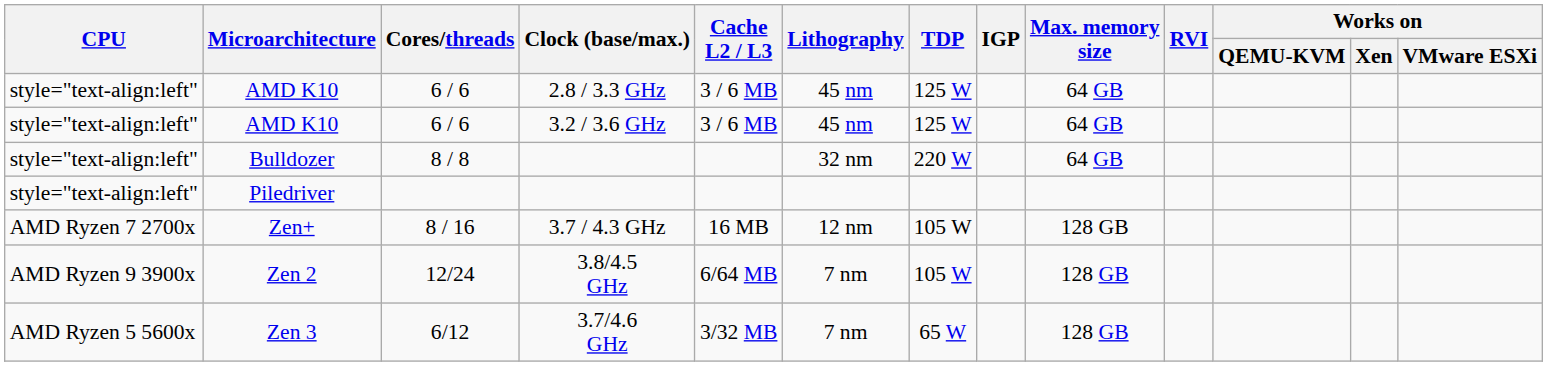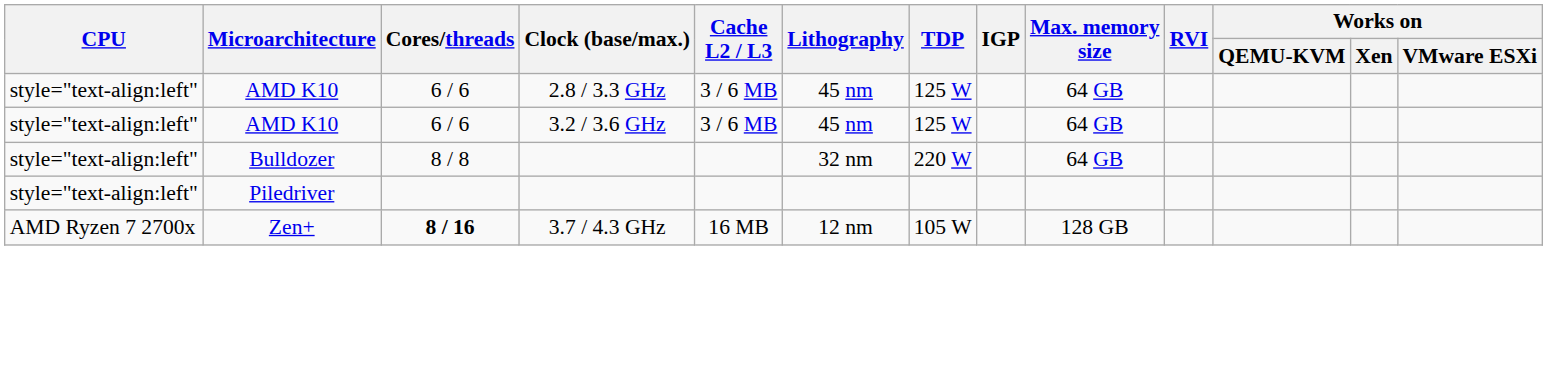(450, 227) normal -> (450, 227) bold
- row: (292, 273)
- row: (292, 332)
